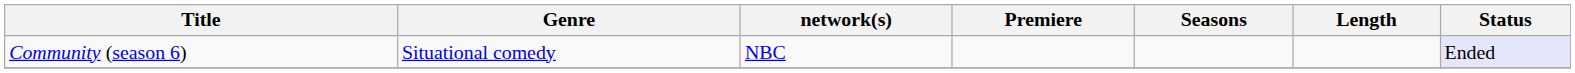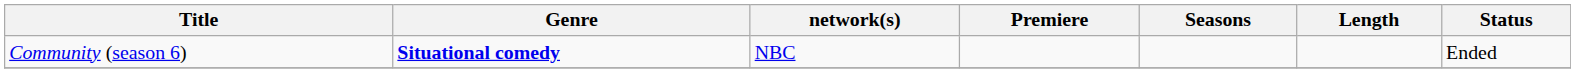(479, 51) normal -> (479, 51) bold
(1470, 51) lavender background -> (1471, 51) no background
